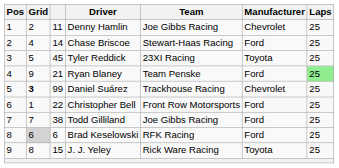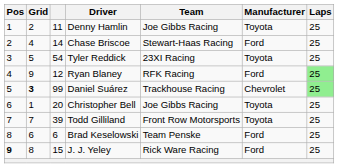(265, 27) Chevrolet -> (258, 27) Toyota
(58, 58) 45 -> (58, 58) 54
(58, 73) 21 -> (58, 73) 12
(172, 73) Team Penske -> (168, 73) RFK Racing
(315, 88) no background -> (315, 88) lightgreen background
(58, 104) 22 -> (58, 104) 20
(191, 104) Front Row Motorsports -> (180, 104) Joe Gibbs Racing
(254, 104) Ford -> (258, 104) Toyota
(58, 119) 38 -> (58, 119) 39
(180, 119) Joe Gibbs Racing -> (191, 119) Front Row Motorsports
(254, 119) Ford -> (258, 119) Toyota
(31, 135) lightgrey background -> (31, 135) no background
(168, 135) RFK Racing -> (172, 135) Team Penske
(9, 150) normal -> (9, 150) bold
(258, 150) Toyota -> (254, 150) Ford
